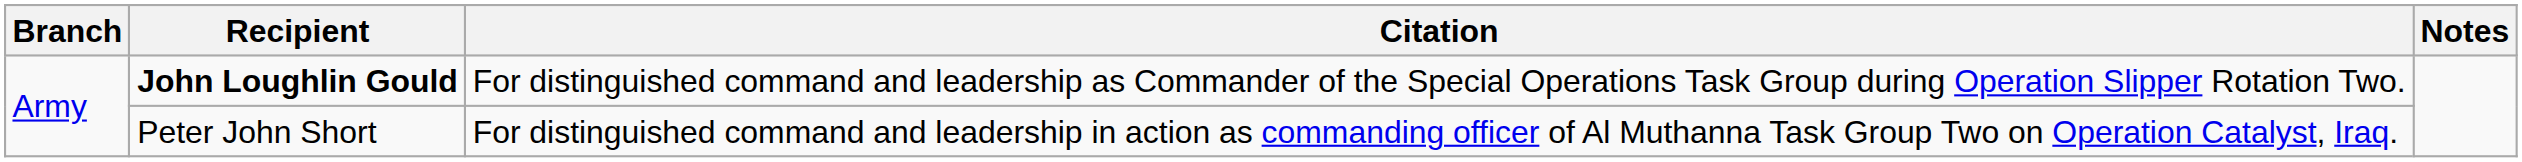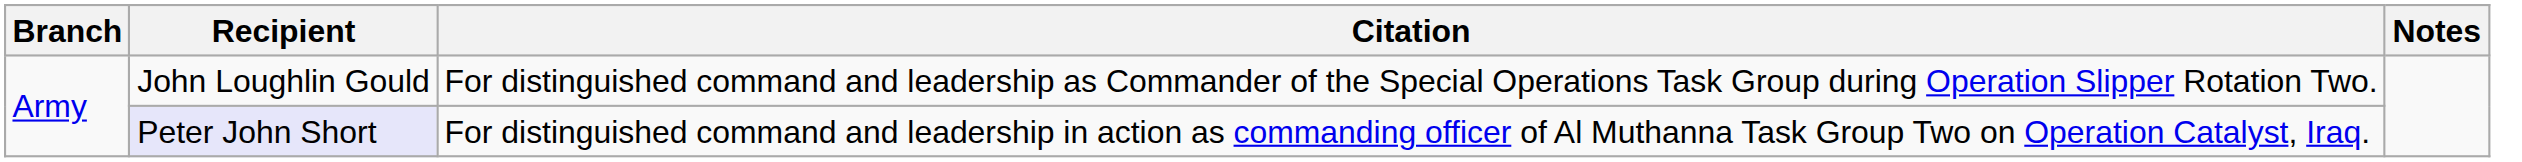(298, 81) bold -> (283, 81) normal
(257, 132) no background -> (257, 132) lavender background
